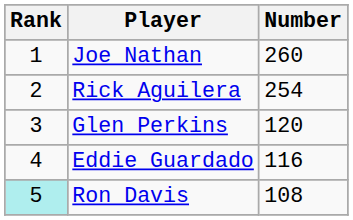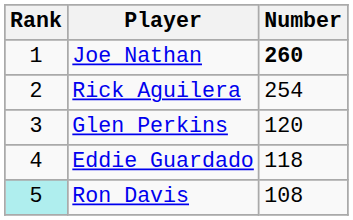(284, 58) normal -> (284, 58) bold
(284, 162) 116 -> (284, 162) 118
